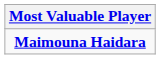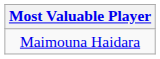(80, 41) bold -> (80, 41) normal
